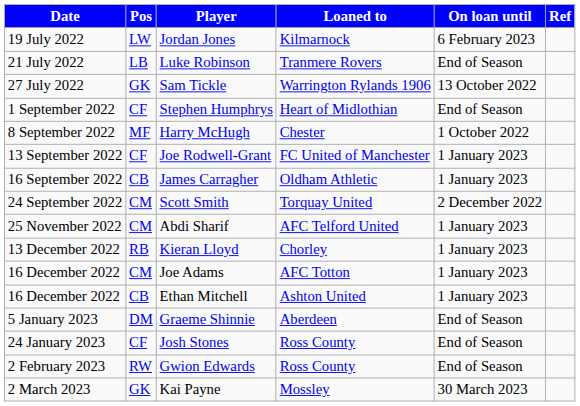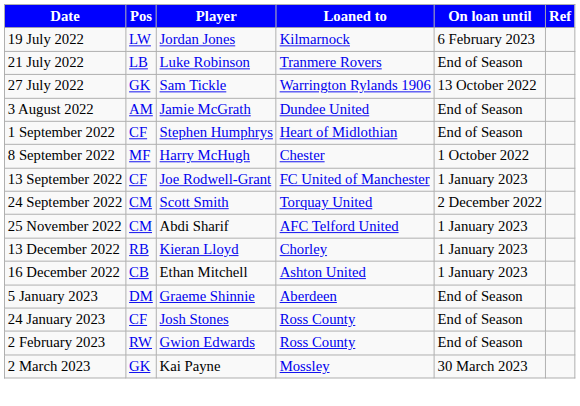+ row: (205, 109)
- row: (209, 179)
- row: (192, 272)
